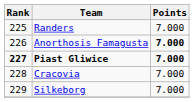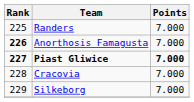(18, 43) normal -> (18, 43) bold
(170, 43) bold -> (170, 43) normal
